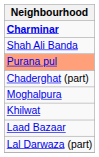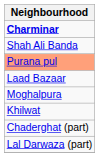(48, 78) Chaderghat (part) -> (36, 78) Laad Bazaar
(36, 128) Laad Bazaar -> (48, 128) Chaderghat (part)
